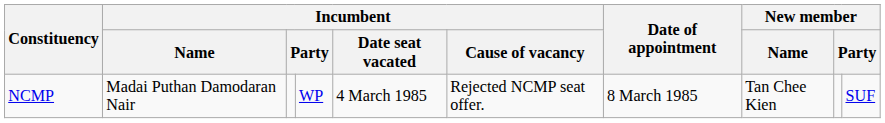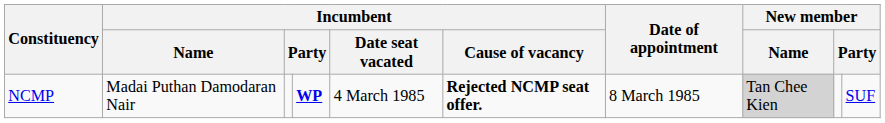(311, 95) normal -> (309, 95) bold
(518, 95) normal -> (518, 95) bold
(776, 95) no background -> (777, 95) lightgrey background
